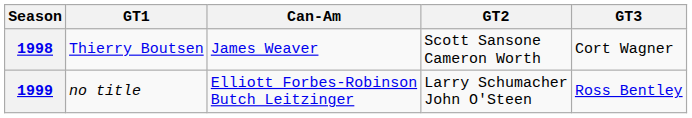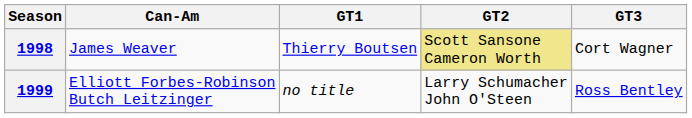columns swapped: (314, 17) <-> (136, 17)
(483, 50) no background -> (483, 50) khaki background
